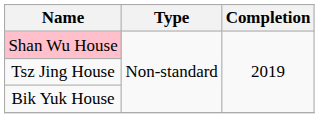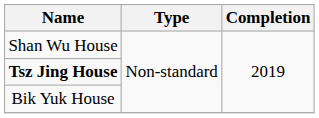(63, 44) pink background -> (63, 44) no background
(63, 71) normal -> (63, 71) bold
